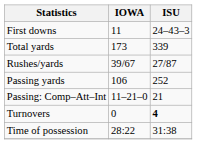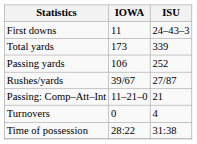rows swapped: (35, 63) <-> (36, 80)
(155, 113) bold -> (155, 113) normal
